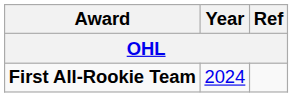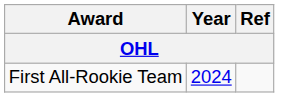(102, 77) bold -> (96, 77) normal
